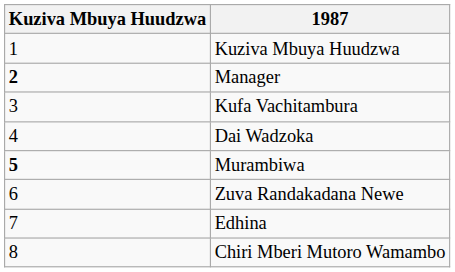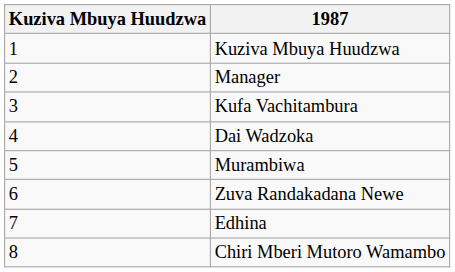(13, 77) bold -> (13, 77) normal
(13, 164) bold -> (13, 164) normal
